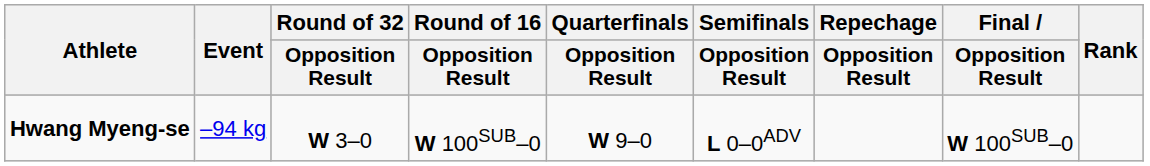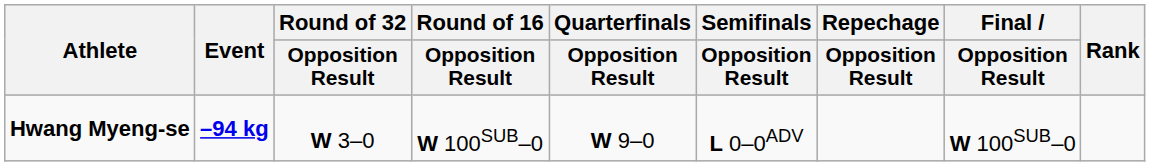(233, 128) normal -> (234, 128) bold
